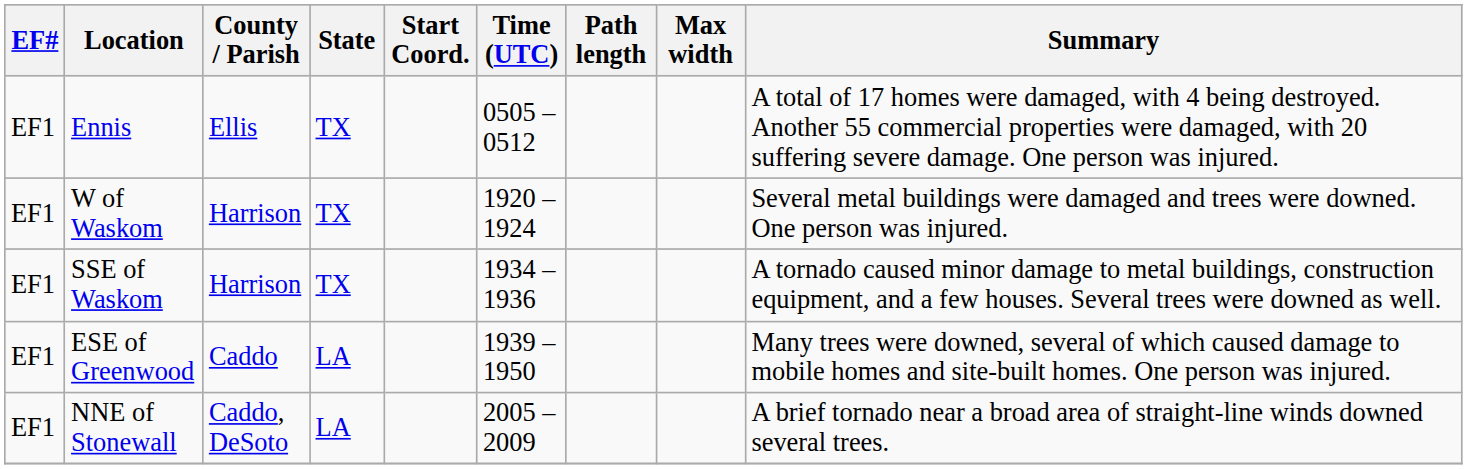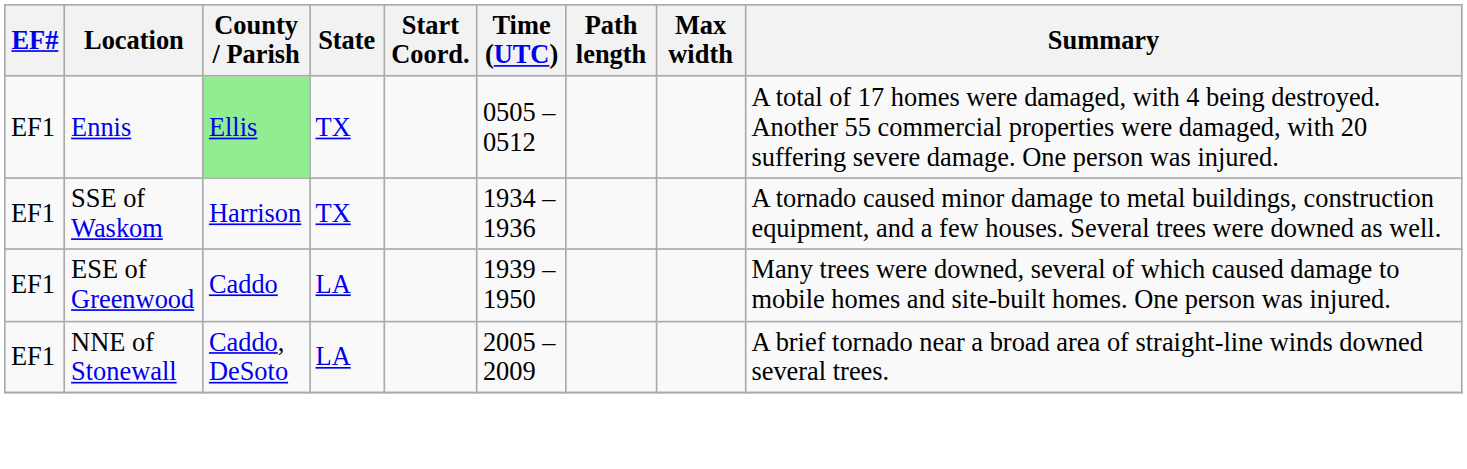(233, 126) no background -> (233, 126) lightgreen background
- row: (117, 213)
